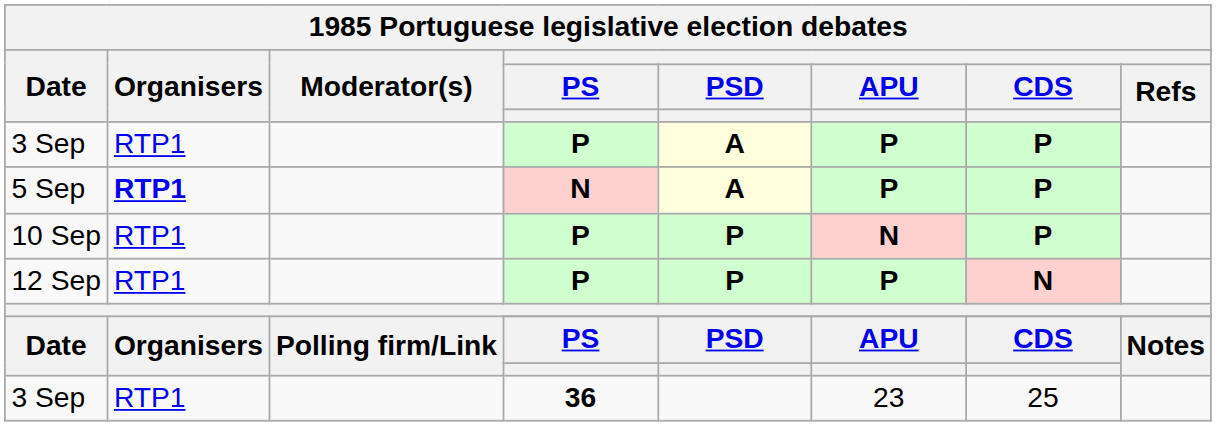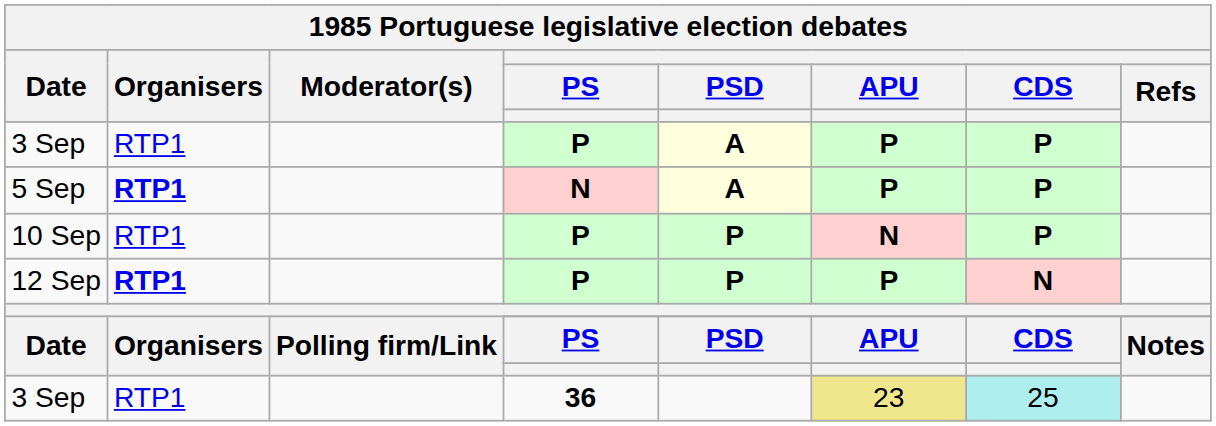(150, 280) normal -> (150, 280) bold
(889, 397) no background -> (889, 397) khaki background
(1043, 397) no background -> (1043, 397) paleturquoise background
